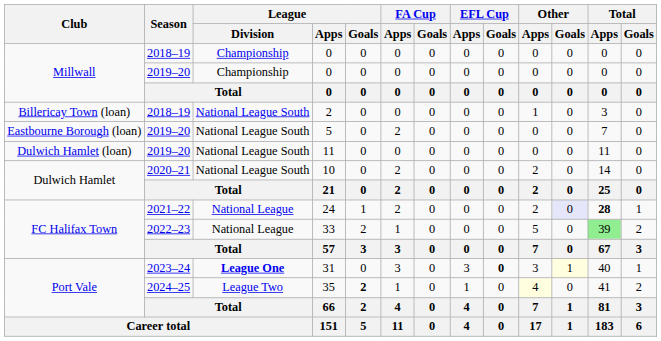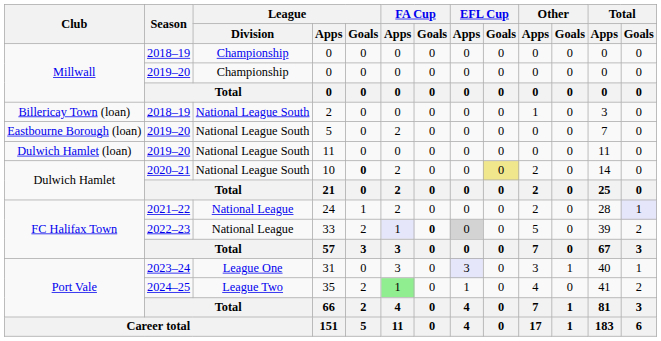(363, 170) normal -> (363, 170) bold
(501, 170) no background -> (501, 170) khaki background
(570, 209) lavender background -> (570, 209) no background
(604, 209) bold -> (604, 209) normal
(639, 209) no background -> (639, 209) lavender background
(398, 229) no background -> (398, 229) lavender background
(432, 229) normal -> (432, 229) bold
(467, 229) no background -> (467, 229) lightgrey background
(604, 229) lightgreen background -> (604, 229) no background
(253, 268) bold -> (253, 268) normal
(467, 268) no background -> (467, 268) lavender background
(501, 268) bold -> (501, 268) normal
(570, 268) lightyellow background -> (570, 268) no background
(363, 287) bold -> (363, 287) normal
(398, 287) no background -> (398, 287) lightgreen background
(535, 287) lightyellow background -> (535, 287) no background
